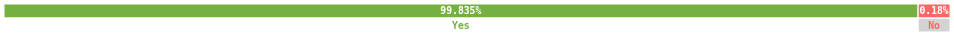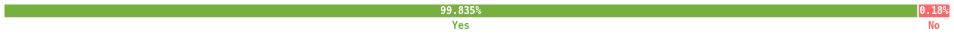(934, 25) lightgrey background -> (934, 25) no background
